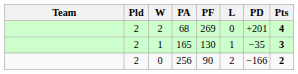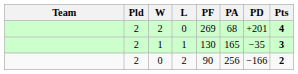columns swapped: (232, 12) <-> (184, 12)
